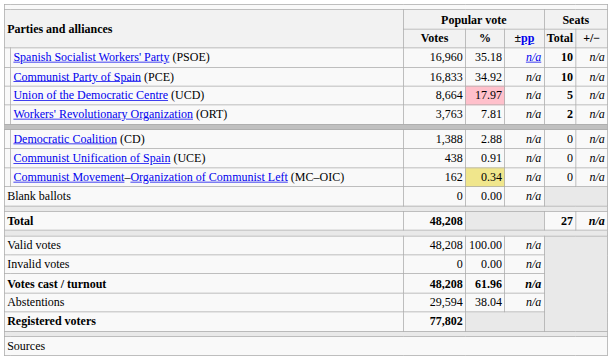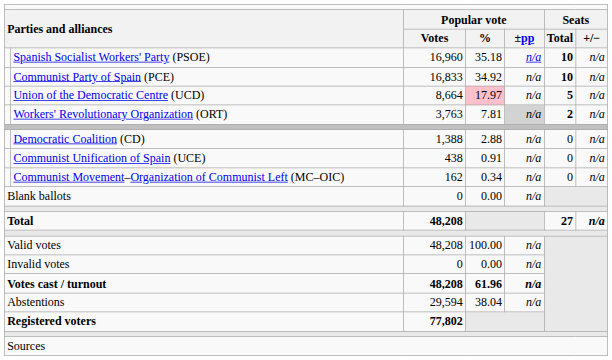(534, 114) no background -> (534, 114) lightgrey background
(491, 177) khaki background -> (491, 177) no background
